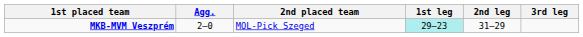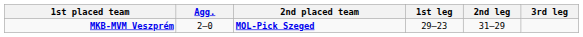(275, 26) normal -> (275, 26) bold
(434, 26) paleturquoise background -> (434, 26) no background
